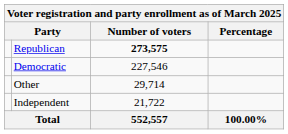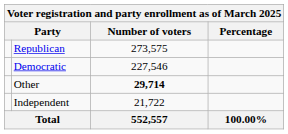(149, 48) bold -> (149, 48) normal
(149, 84) normal -> (149, 84) bold
